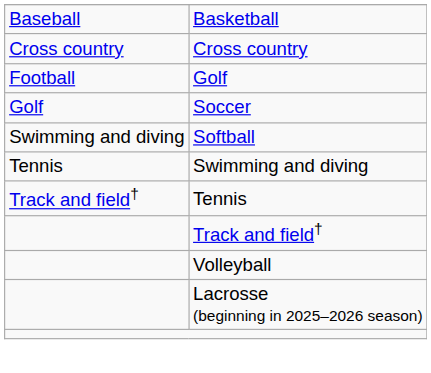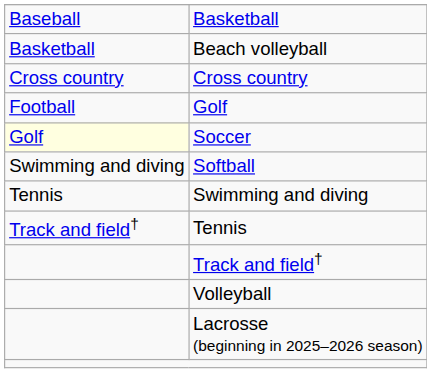+ row: (260, 48)
(26, 107) no background -> (26, 136) lightyellow background
